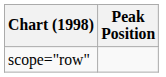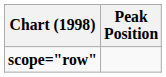(49, 59) normal -> (52, 59) bold
